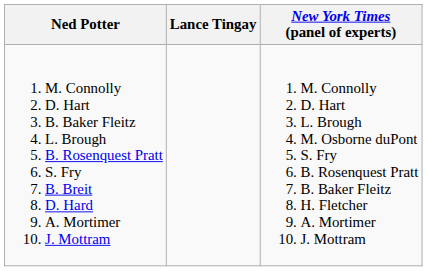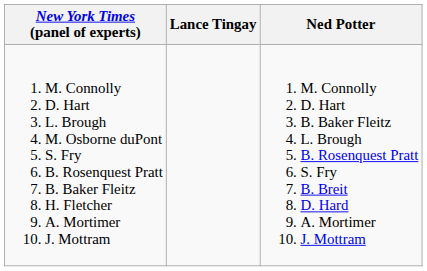columns swapped: (85, 24) <-> (341, 24)
